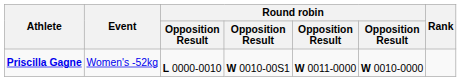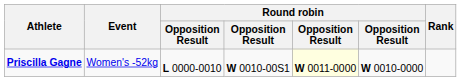(325, 69) no background -> (325, 69) lightyellow background
